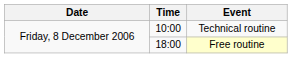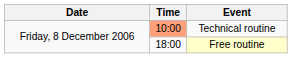(168, 28) no background -> (168, 28) lightsalmon background
